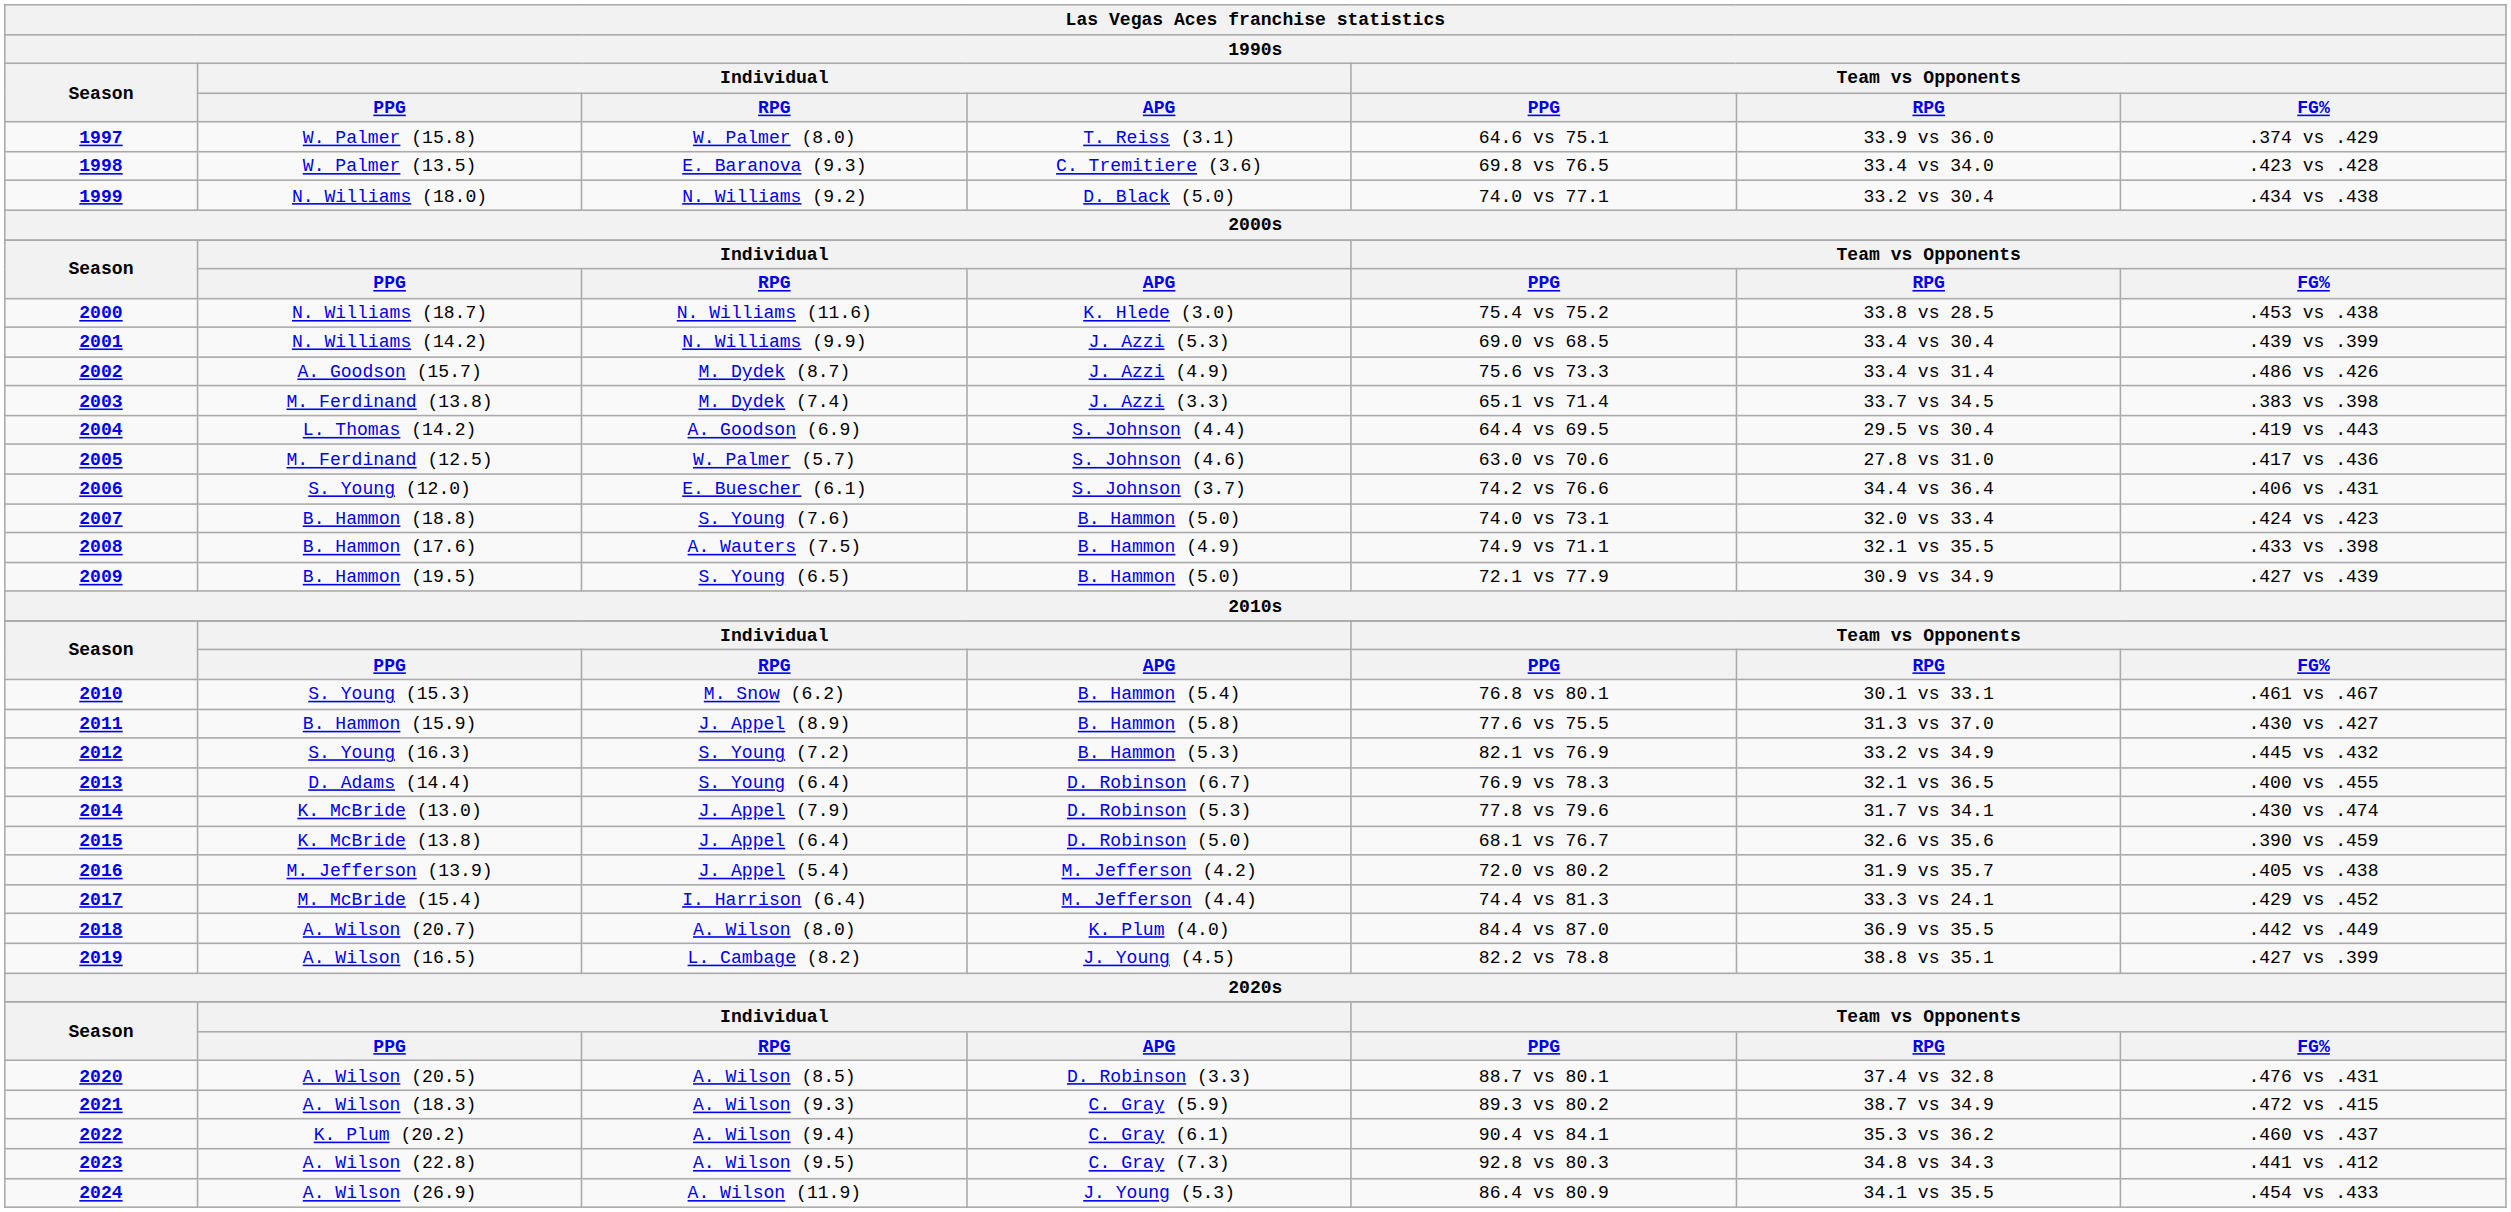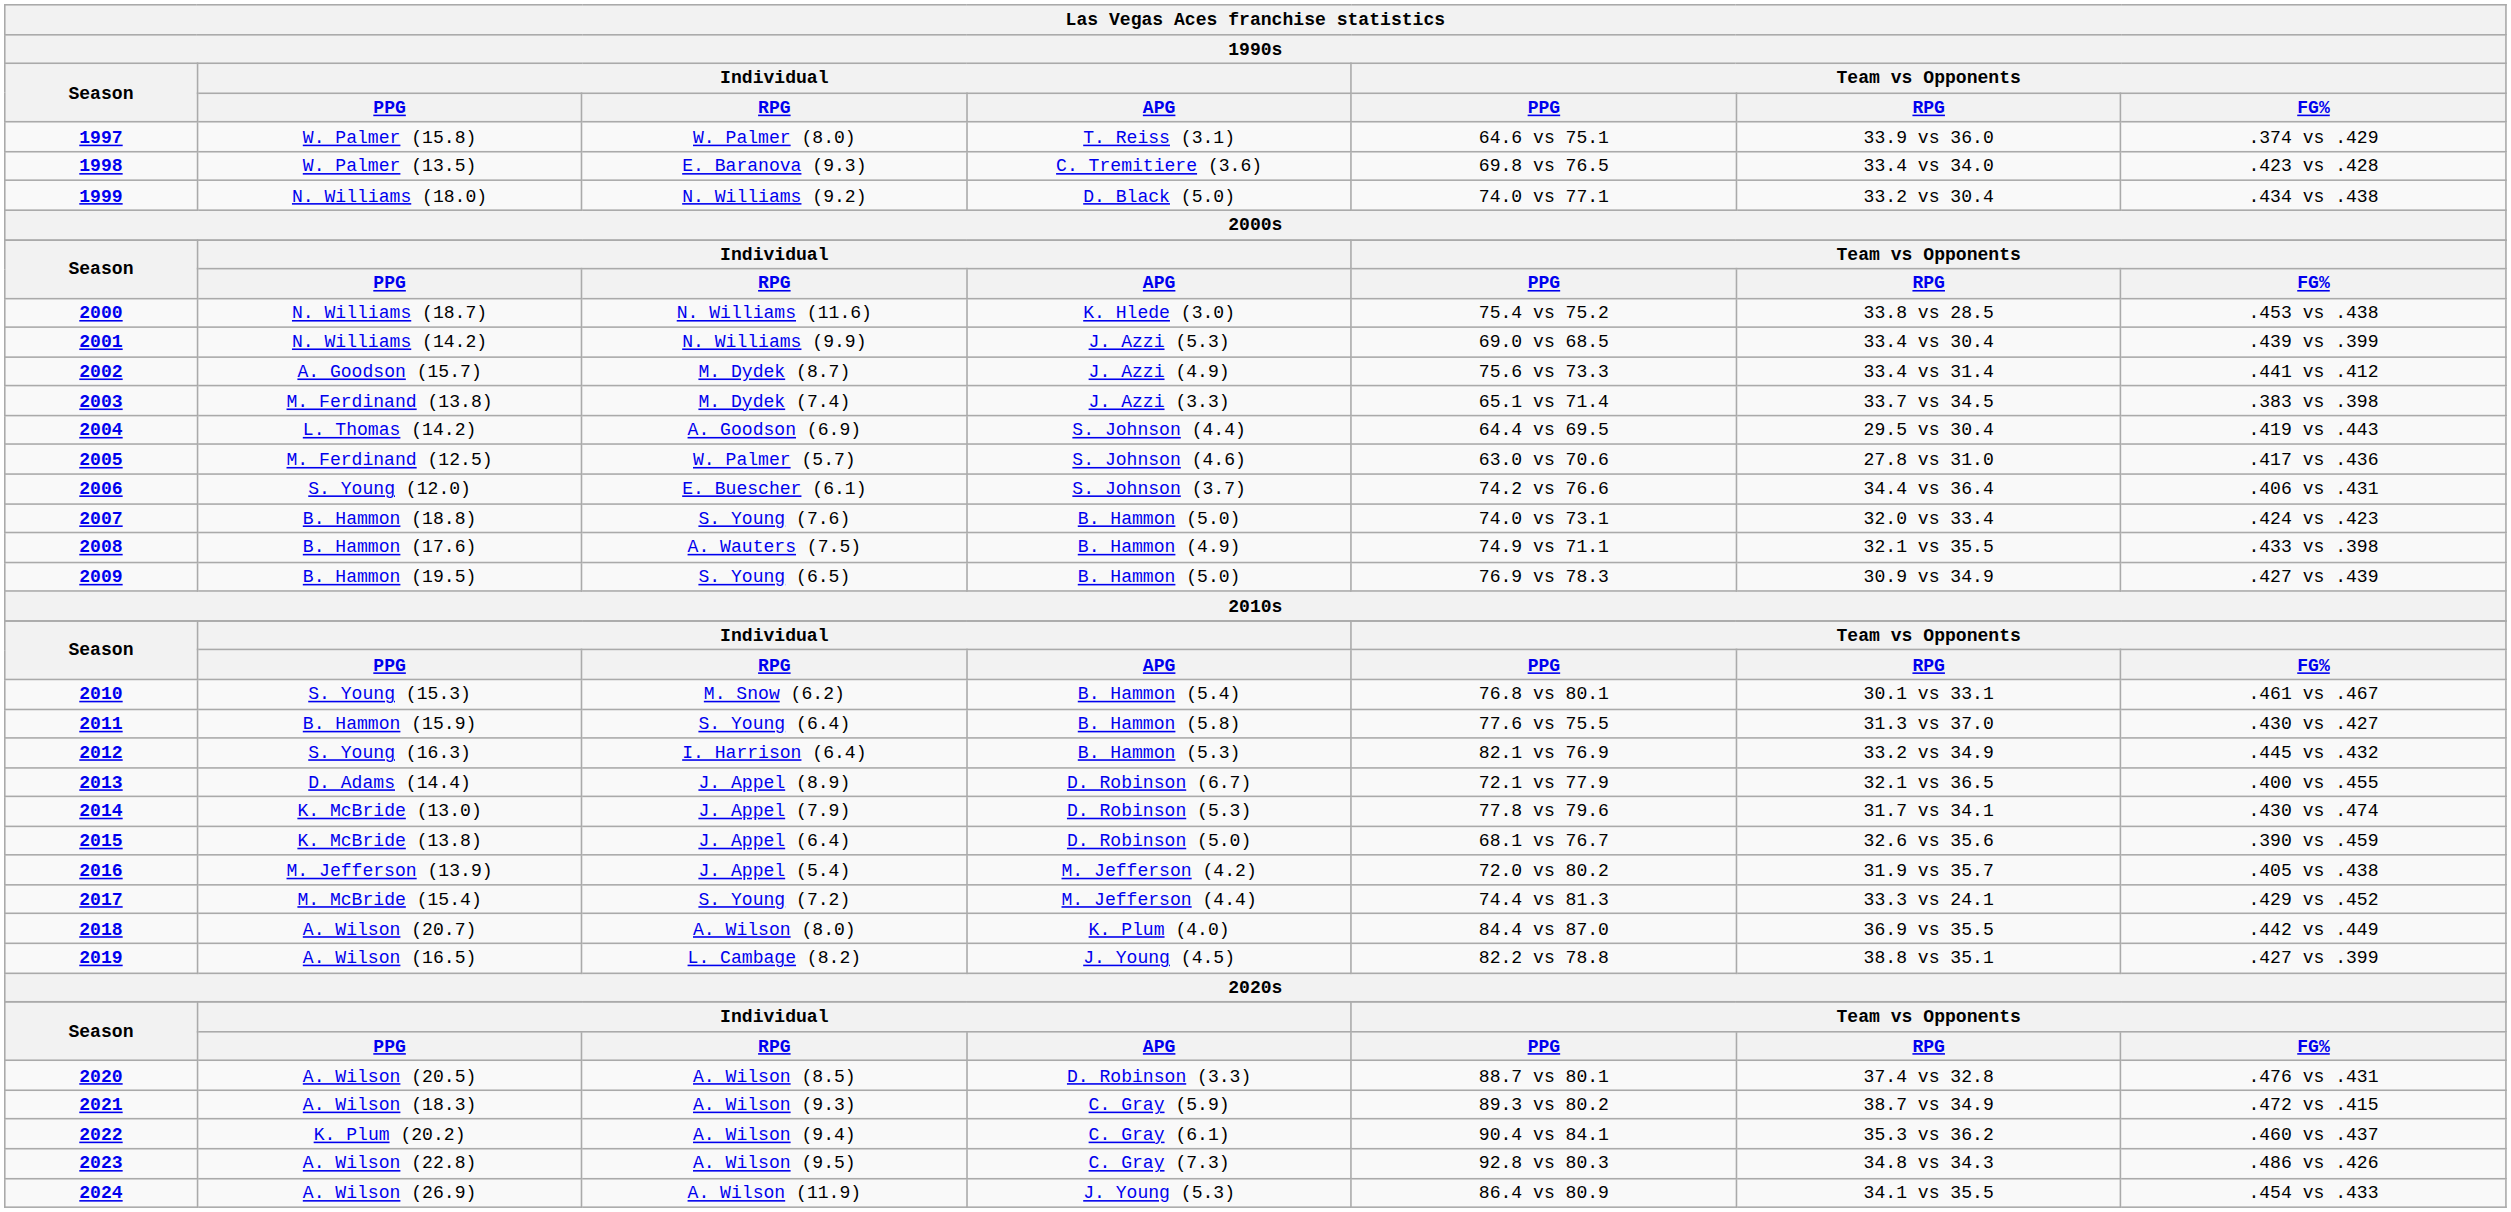(2313, 372) .486 vs .426 -> (2313, 372) .441 vs .412
(1544, 577) 72.1 vs 77.9 -> (1544, 577) 76.9 vs 78.3
(774, 724) J. Appel (8.9) -> (774, 724) S. Young (6.4)
(774, 753) S. Young (7.2) -> (774, 753) I. Harrison (6.4)
(774, 782) S. Young (6.4) -> (774, 782) J. Appel (8.9)
(1544, 782) 76.9 vs 78.3 -> (1544, 782) 72.1 vs 77.9
(774, 899) I. Harrison (6.4) -> (774, 899) S. Young (7.2)
(2313, 1163) .441 vs .412 -> (2313, 1163) .486 vs .426
